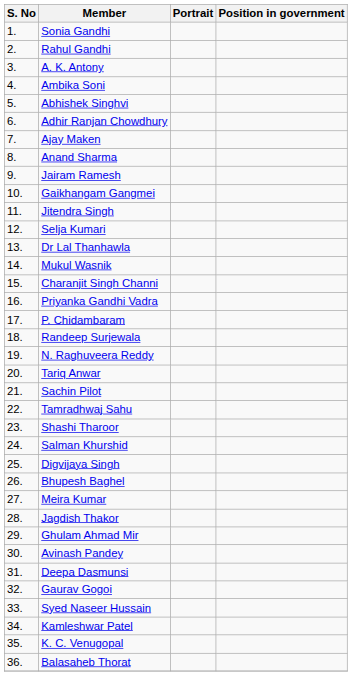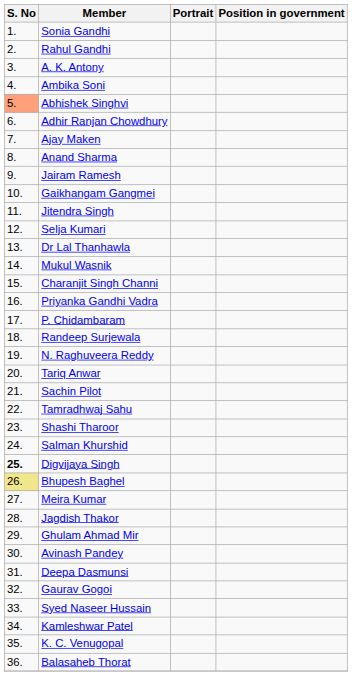(12, 103) no background -> (12, 103) lightsalmon background
(15, 463) normal -> (15, 463) bold
(15, 481) no background -> (15, 481) khaki background
